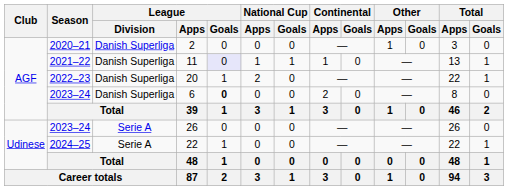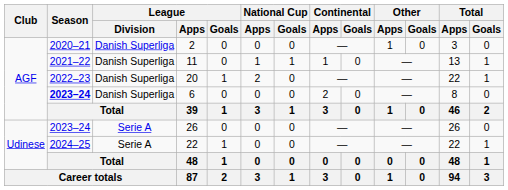(224, 62) lavender background -> (224, 62) no background
(70, 95) normal -> (70, 95) bold
(224, 95) bold -> (224, 95) normal
